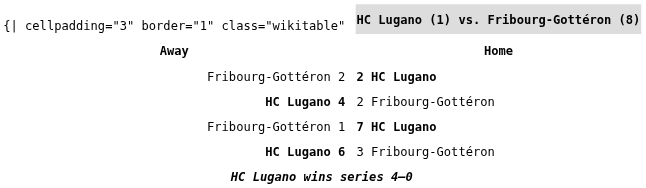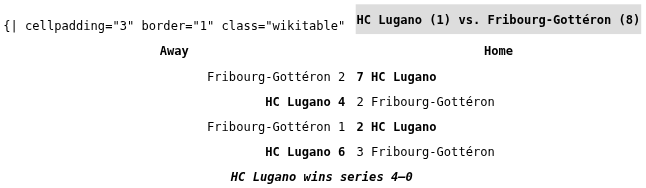(397, 76) 2 HC Lugano -> (397, 76) 7 HC Lugano
(397, 127) 7 HC Lugano -> (397, 127) 2 HC Lugano
